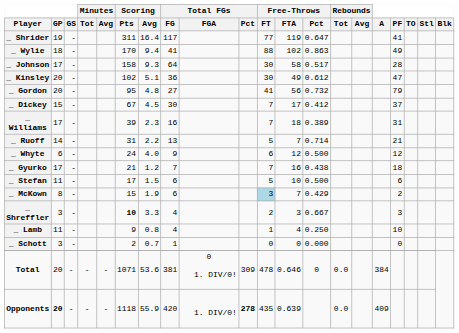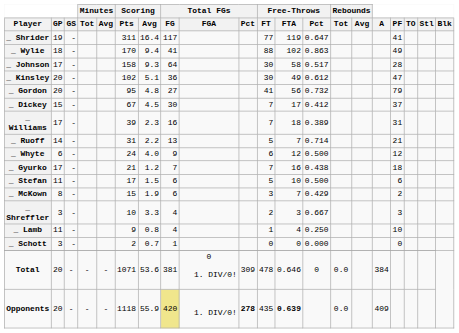(271, 194) lightblue background -> (271, 194) no background
(131, 212) bold -> (131, 212) normal
(58, 308) bold -> (58, 308) normal
(170, 308) no background -> (170, 308) khaki background
(289, 308) normal -> (289, 308) bold
